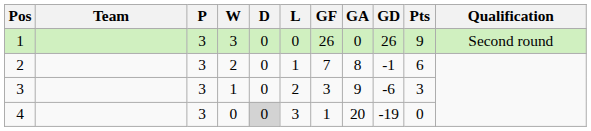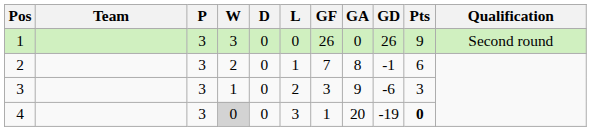(233, 114) no background -> (233, 114) lightgrey background
(264, 114) lightgrey background -> (264, 114) no background
(420, 114) normal -> (420, 114) bold
